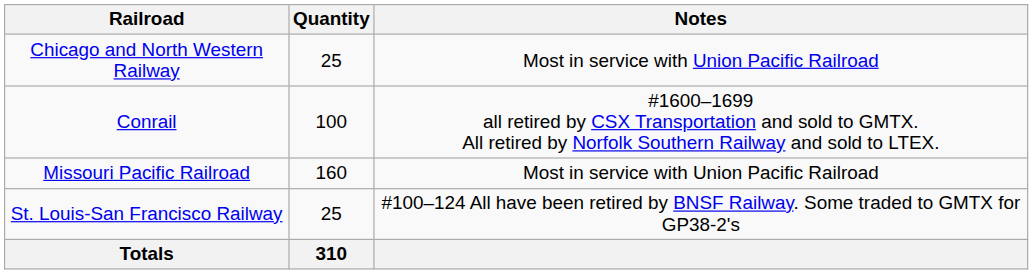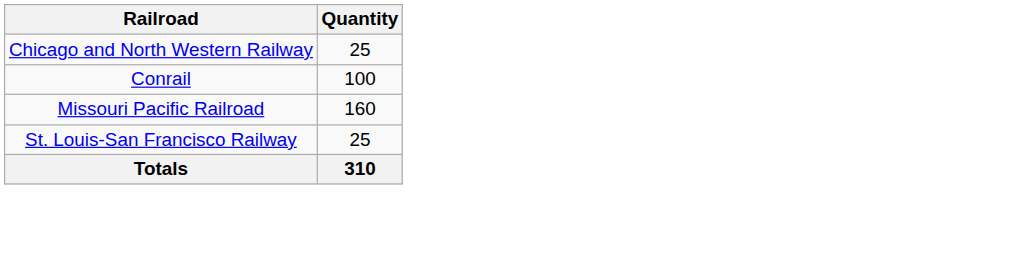- column: (701, 19)
